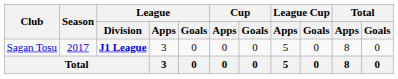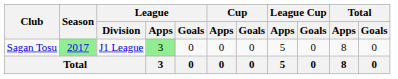(78, 47) no background -> (78, 47) lightgreen background
(123, 47) bold -> (121, 47) normal
(164, 47) no background -> (161, 47) lightgreen background
